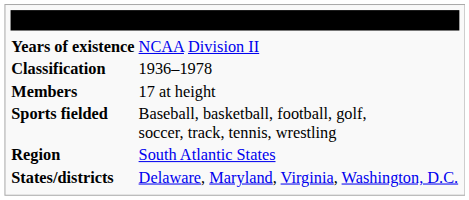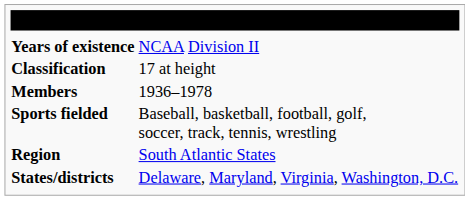(175, 69) 1936–1978 -> (177, 69) 17 at height
(177, 91) 17 at height -> (175, 91) 1936–1978
